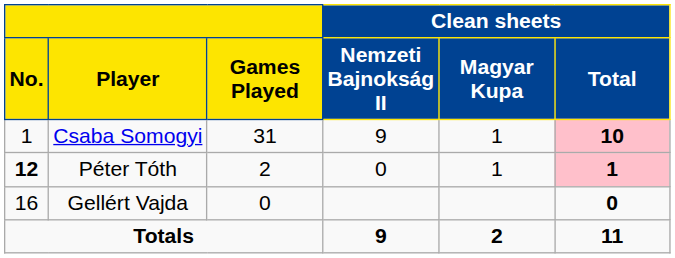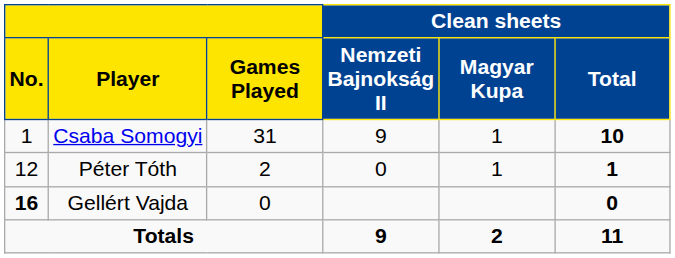(612, 135) pink background -> (612, 135) no background
(27, 169) bold -> (27, 169) normal
(612, 169) pink background -> (612, 169) no background
(27, 202) normal -> (27, 202) bold
